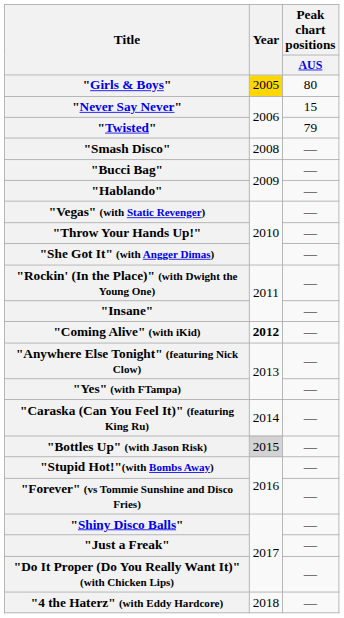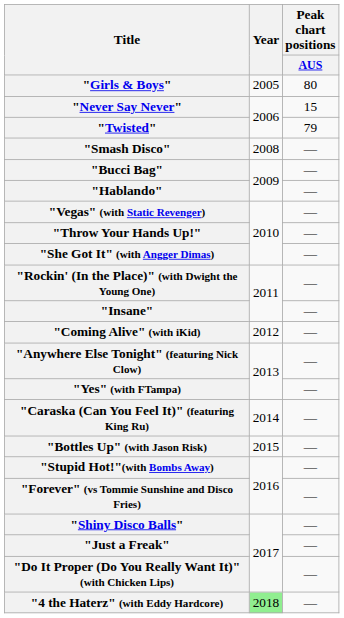(266, 85) gold background -> (266, 85) no background
(266, 332) bold -> (266, 332) normal
(266, 446) lightgrey background -> (266, 446) no background
(266, 602) no background -> (266, 602) lightgreen background
